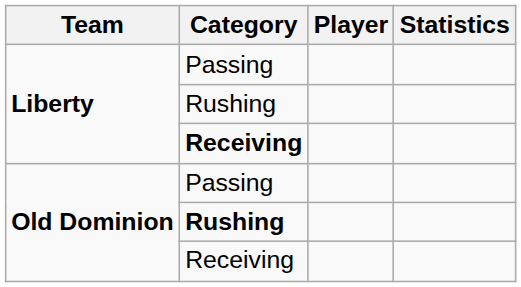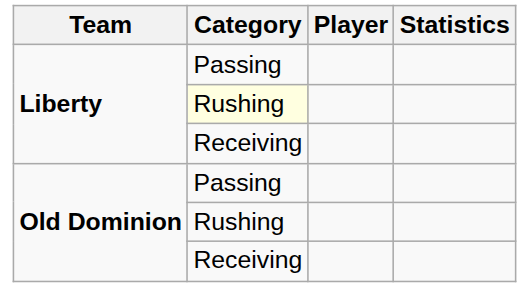(231, 103) no background -> (239, 103) lightyellow background
(244, 142) bold -> (248, 142) normal
(235, 221) bold -> (239, 221) normal
